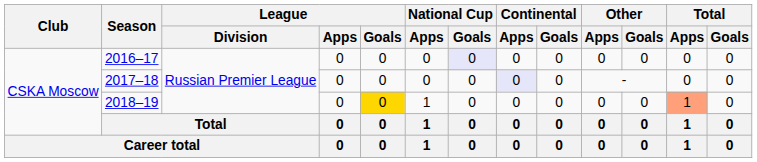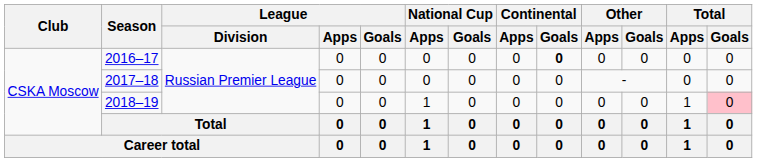(472, 59) lavender background -> (472, 59) no background
(559, 59) normal -> (559, 59) bold
(516, 80) lavender background -> (516, 80) no background
(383, 102) gold background -> (383, 102) no background
(687, 102) lightsalmon background -> (687, 102) no background
(730, 102) no background -> (730, 102) pink background
